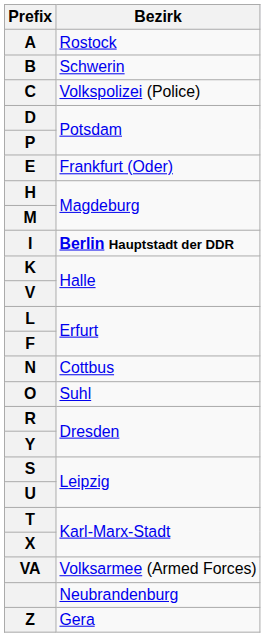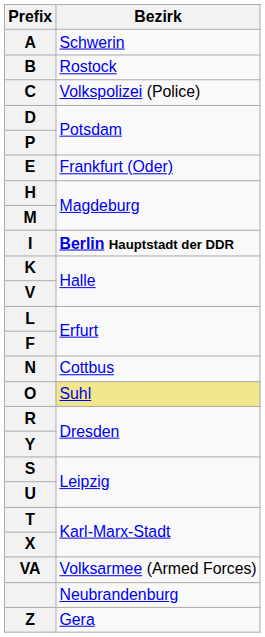(88, 42) Rostock -> (92, 42) Schwerin
(92, 67) Schwerin -> (88, 67) Rostock
(75, 393) no background -> (75, 393) khaki background
